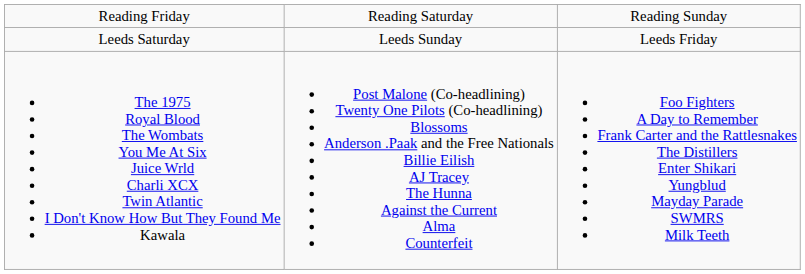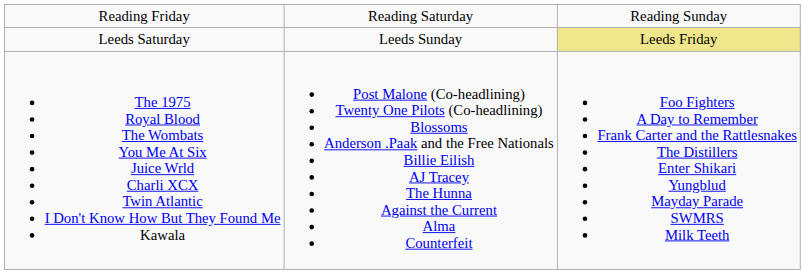(679, 39) no background -> (679, 39) khaki background
